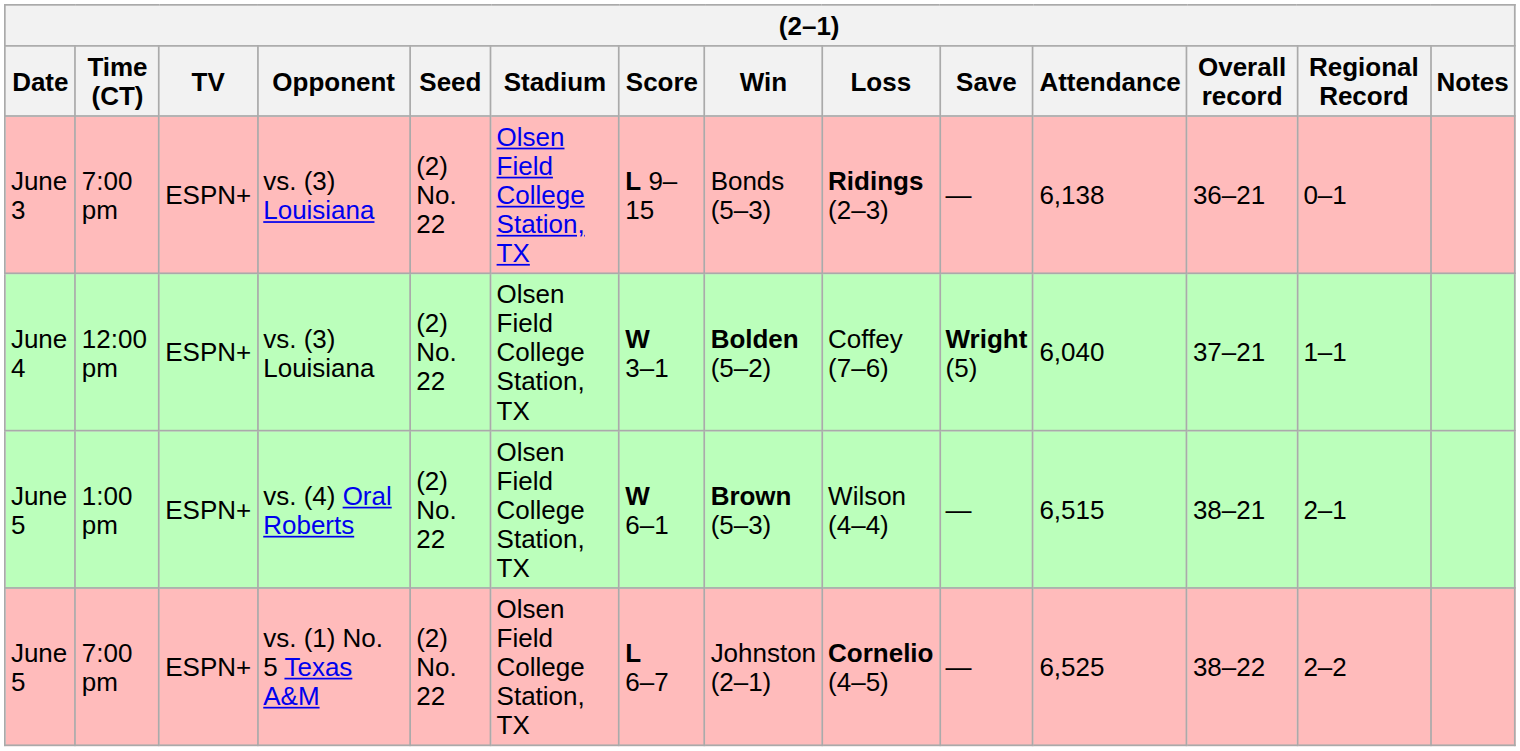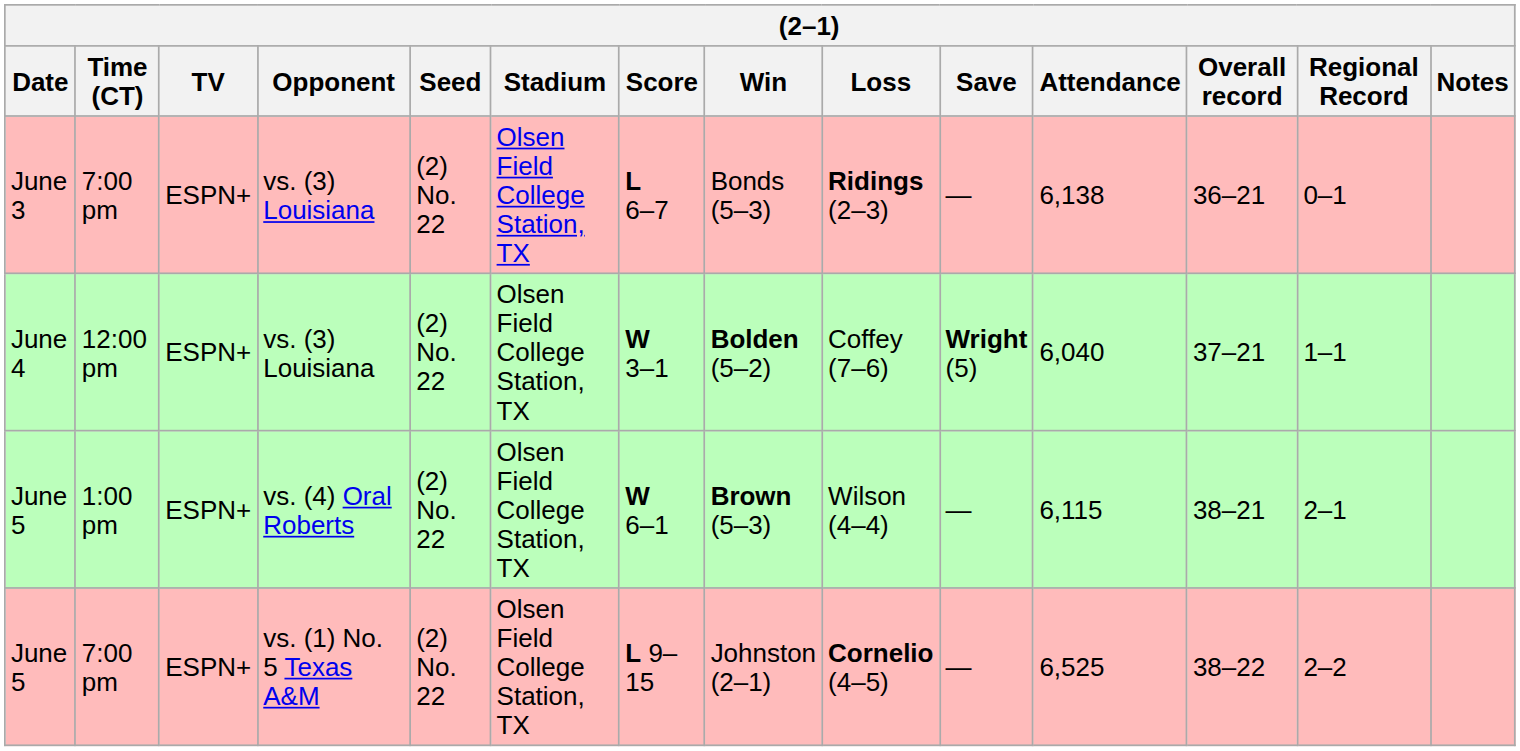(651, 195) L 9–15 -> (647, 195) L 6–7
(1072, 510) 6,515 -> (1071, 510) 6,115
(647, 667) L 6–7 -> (651, 667) L 9–15
